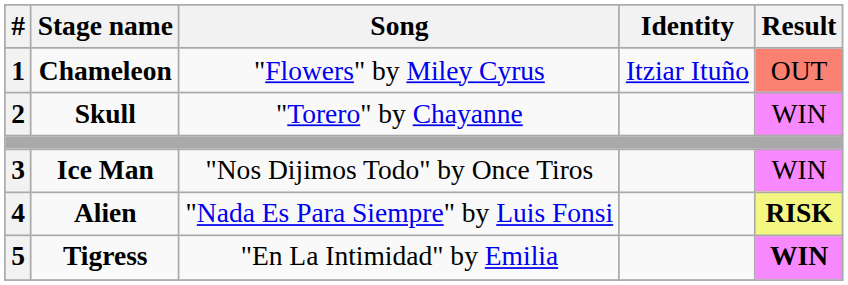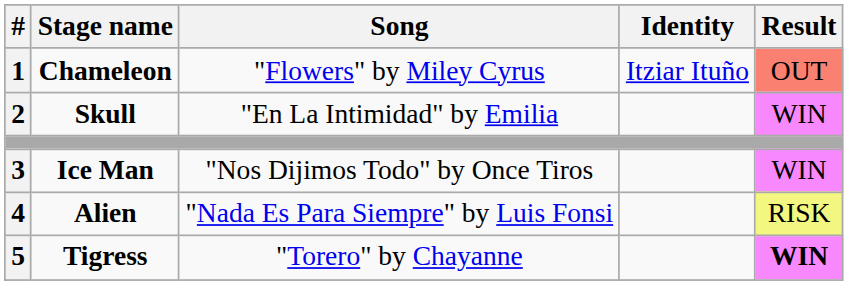(399, 113) "Torero" by Chayanne -> (399, 113) "En La Intimidad" by Emilia
(799, 213) bold -> (799, 213) normal
(399, 257) "En La Intimidad" by Emilia -> (399, 257) "Torero" by Chayanne
